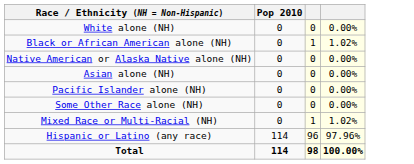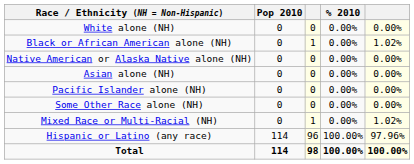+ column: (343, 12)
